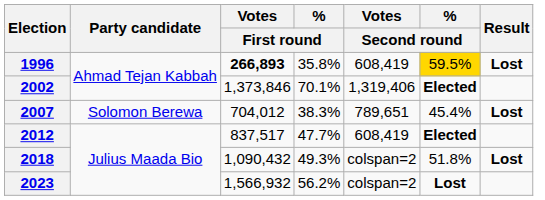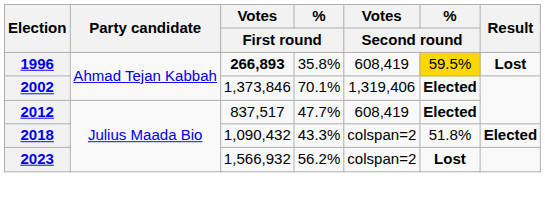- row: (37, 111)
(319, 159) 49.3% -> (319, 135) 43.3%
(507, 159) Lost -> (510, 135) Elected
